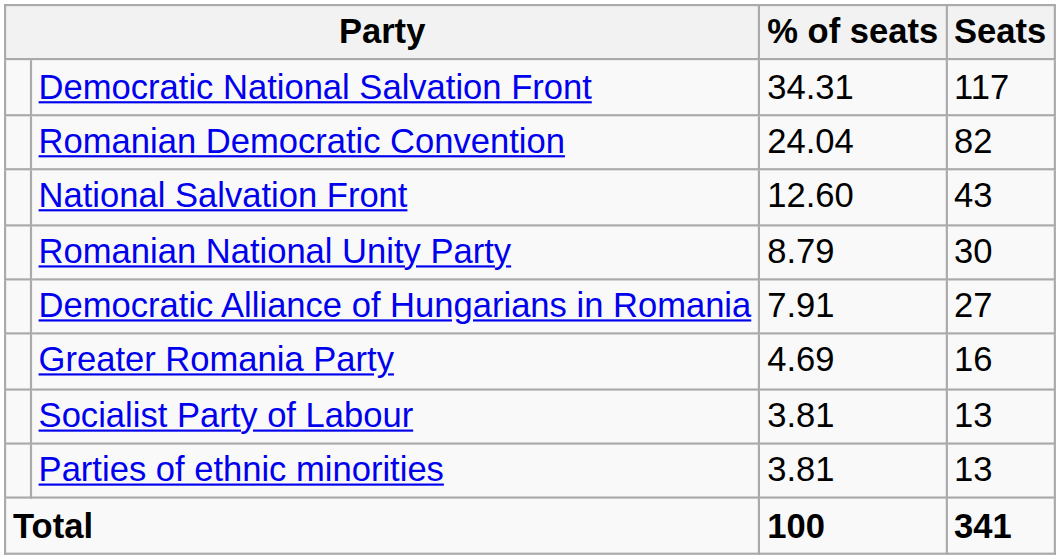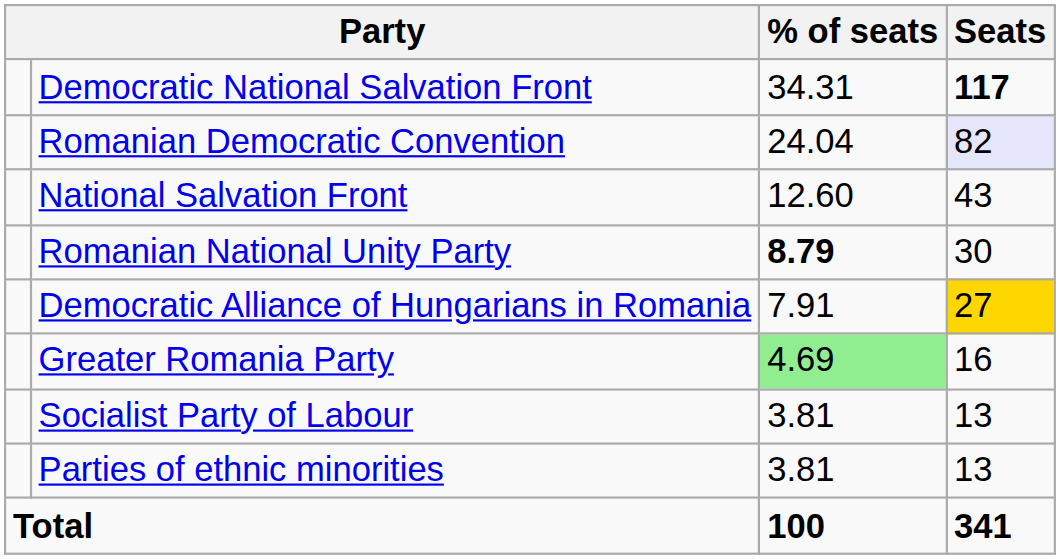(982, 86) normal -> (982, 86) bold
(973, 141) no background -> (973, 141) lavender background
(801, 251) normal -> (801, 251) bold
(973, 305) no background -> (973, 305) gold background
(801, 360) no background -> (801, 360) lightgreen background
